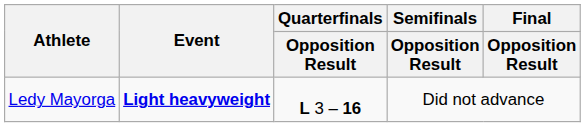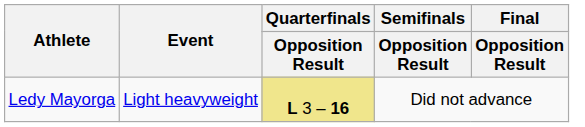(197, 100) bold -> (191, 100) normal
(330, 109) no background -> (318, 109) khaki background
